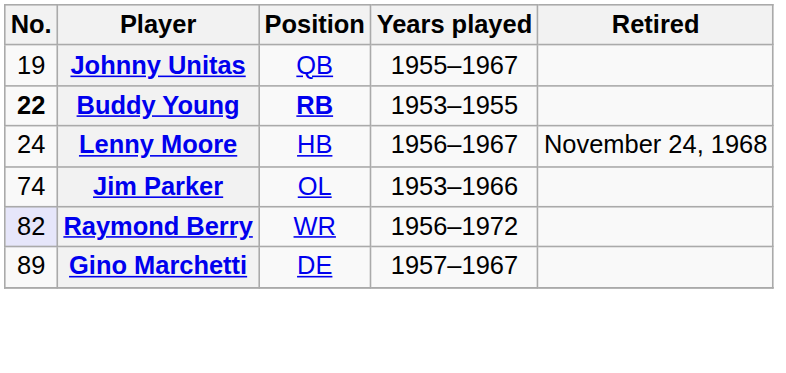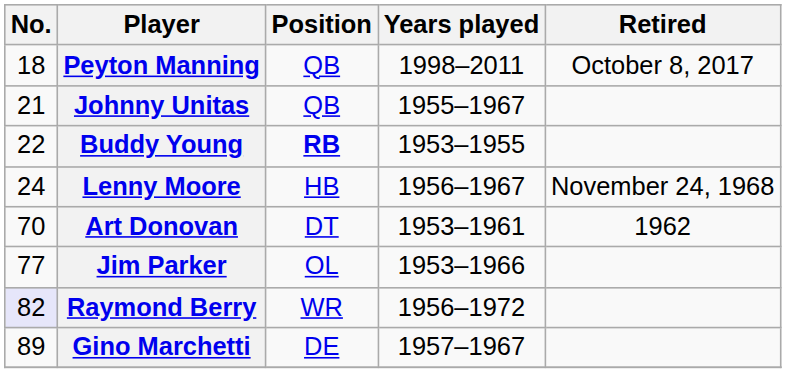+ row: (162, 65)
(31, 65) 19 -> (31, 105) 21
(31, 105) bold -> (31, 145) normal
+ row: (162, 226)
(31, 186) 74 -> (31, 266) 77
